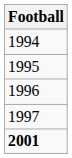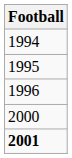(24, 116) 1997 -> (24, 116) 2000
